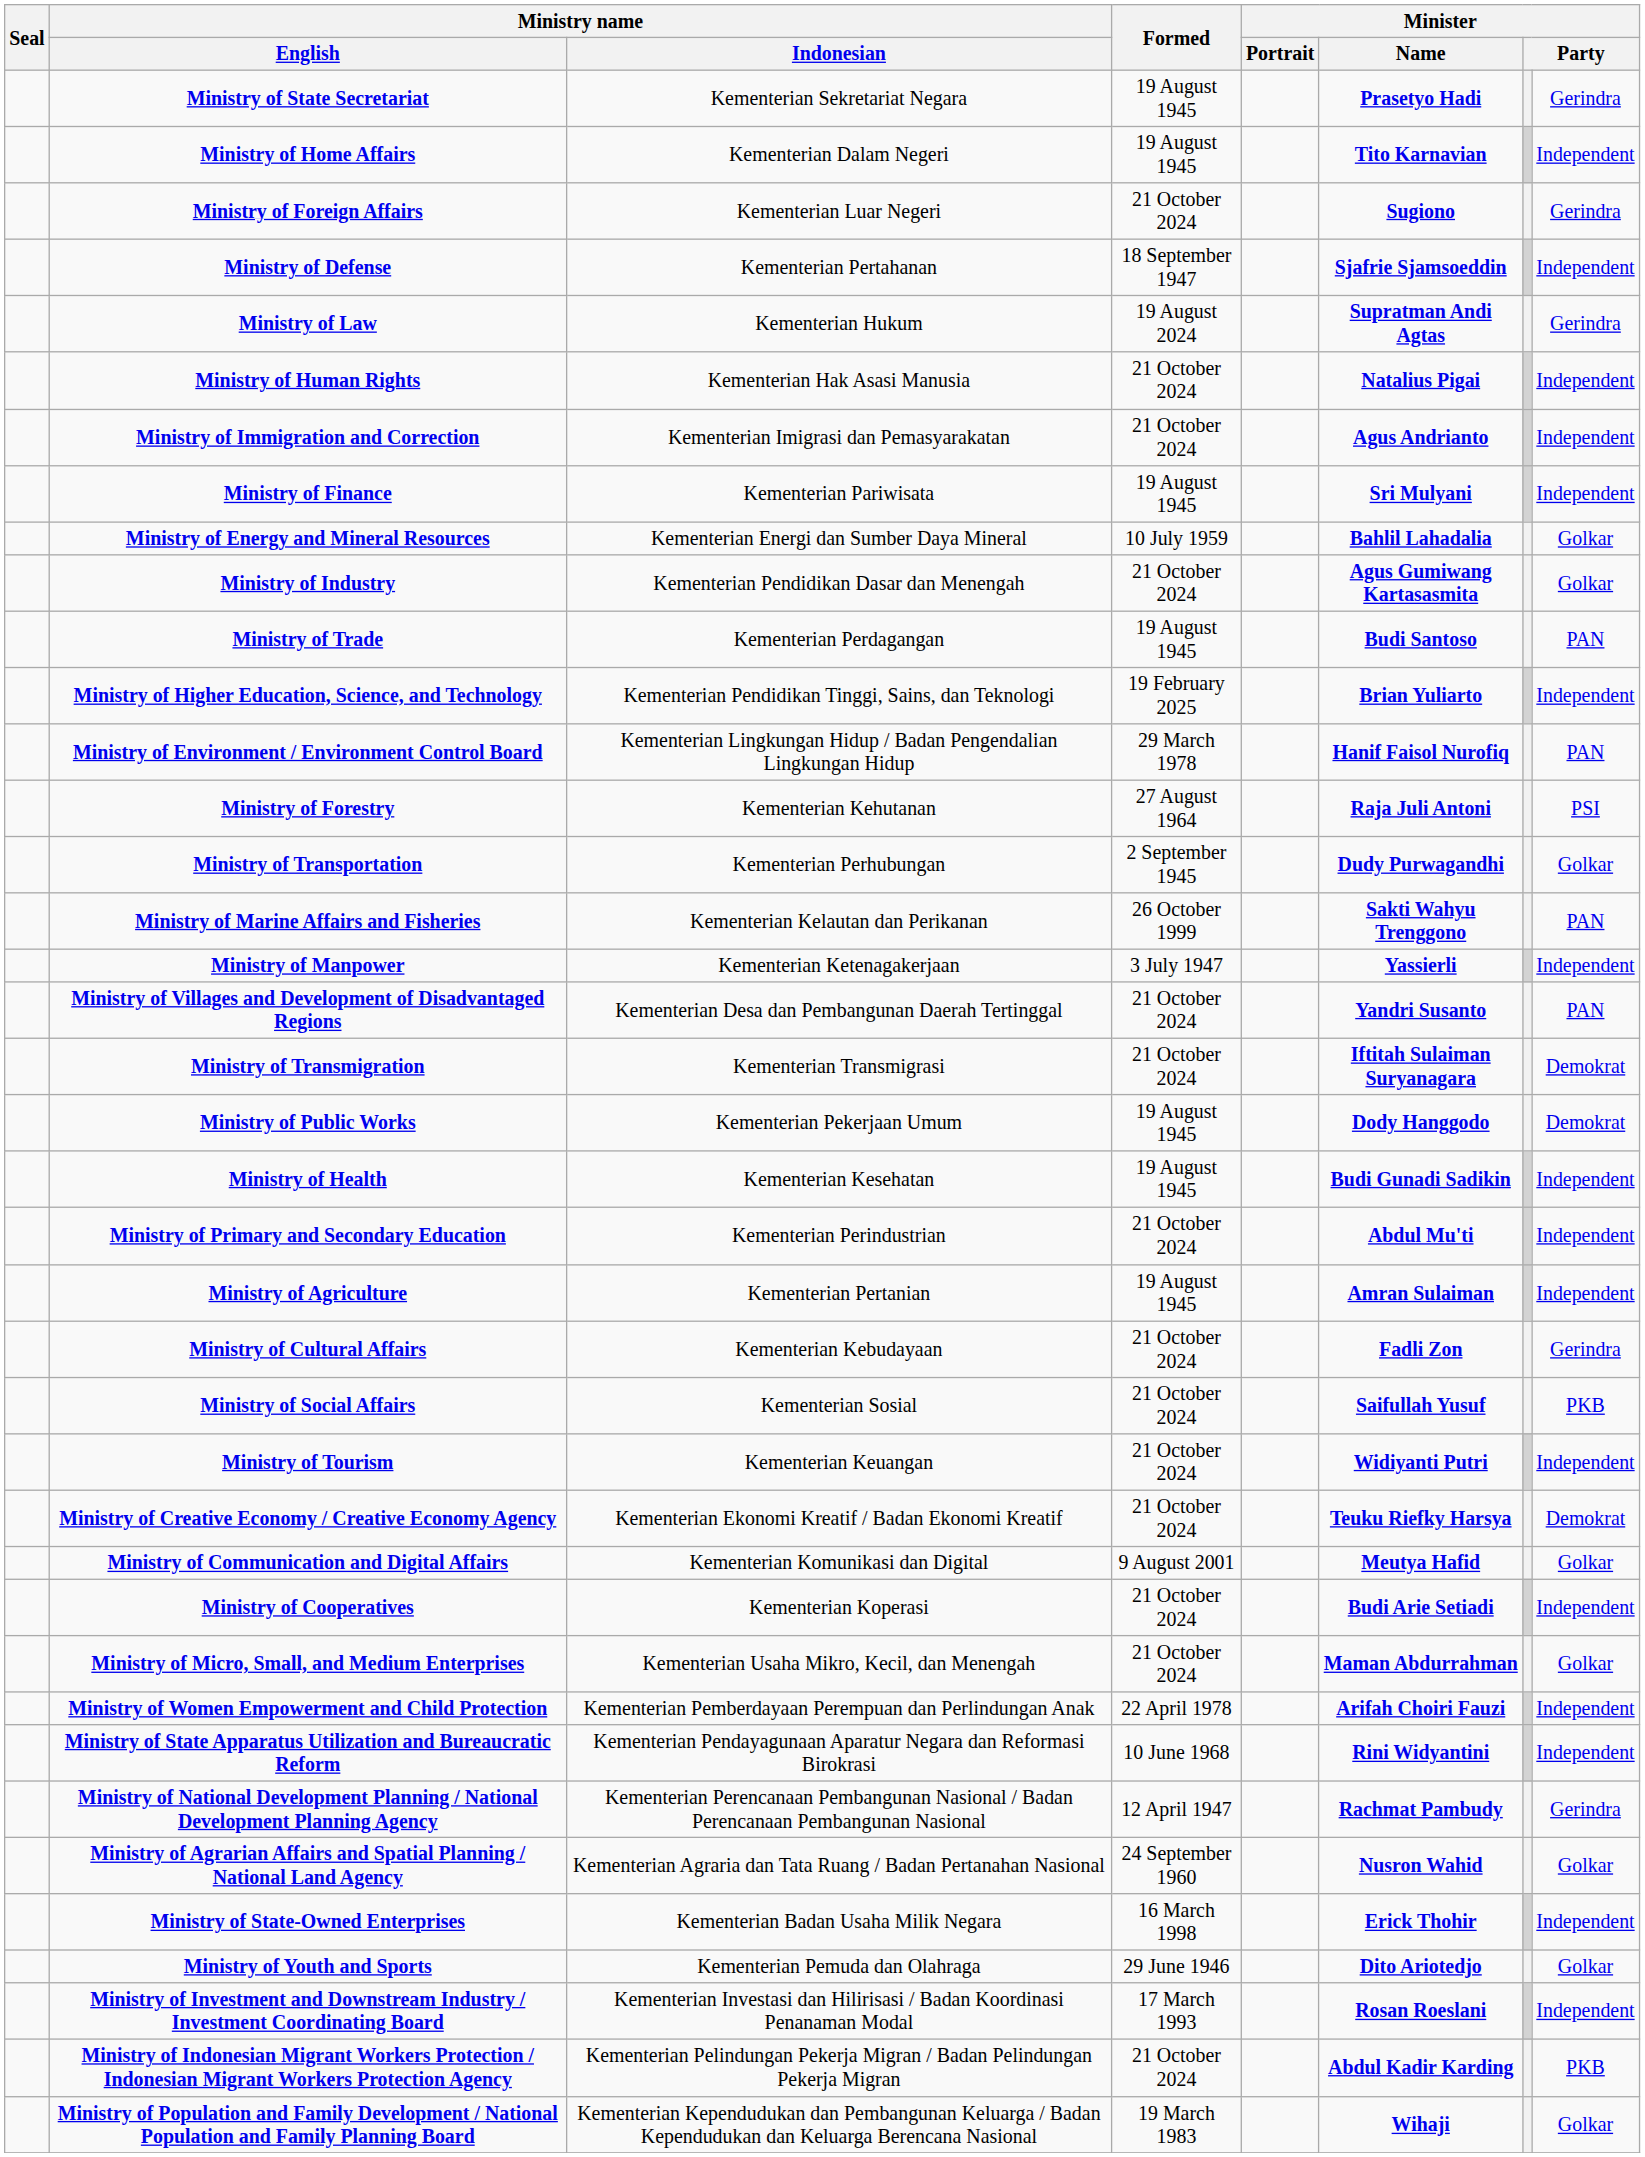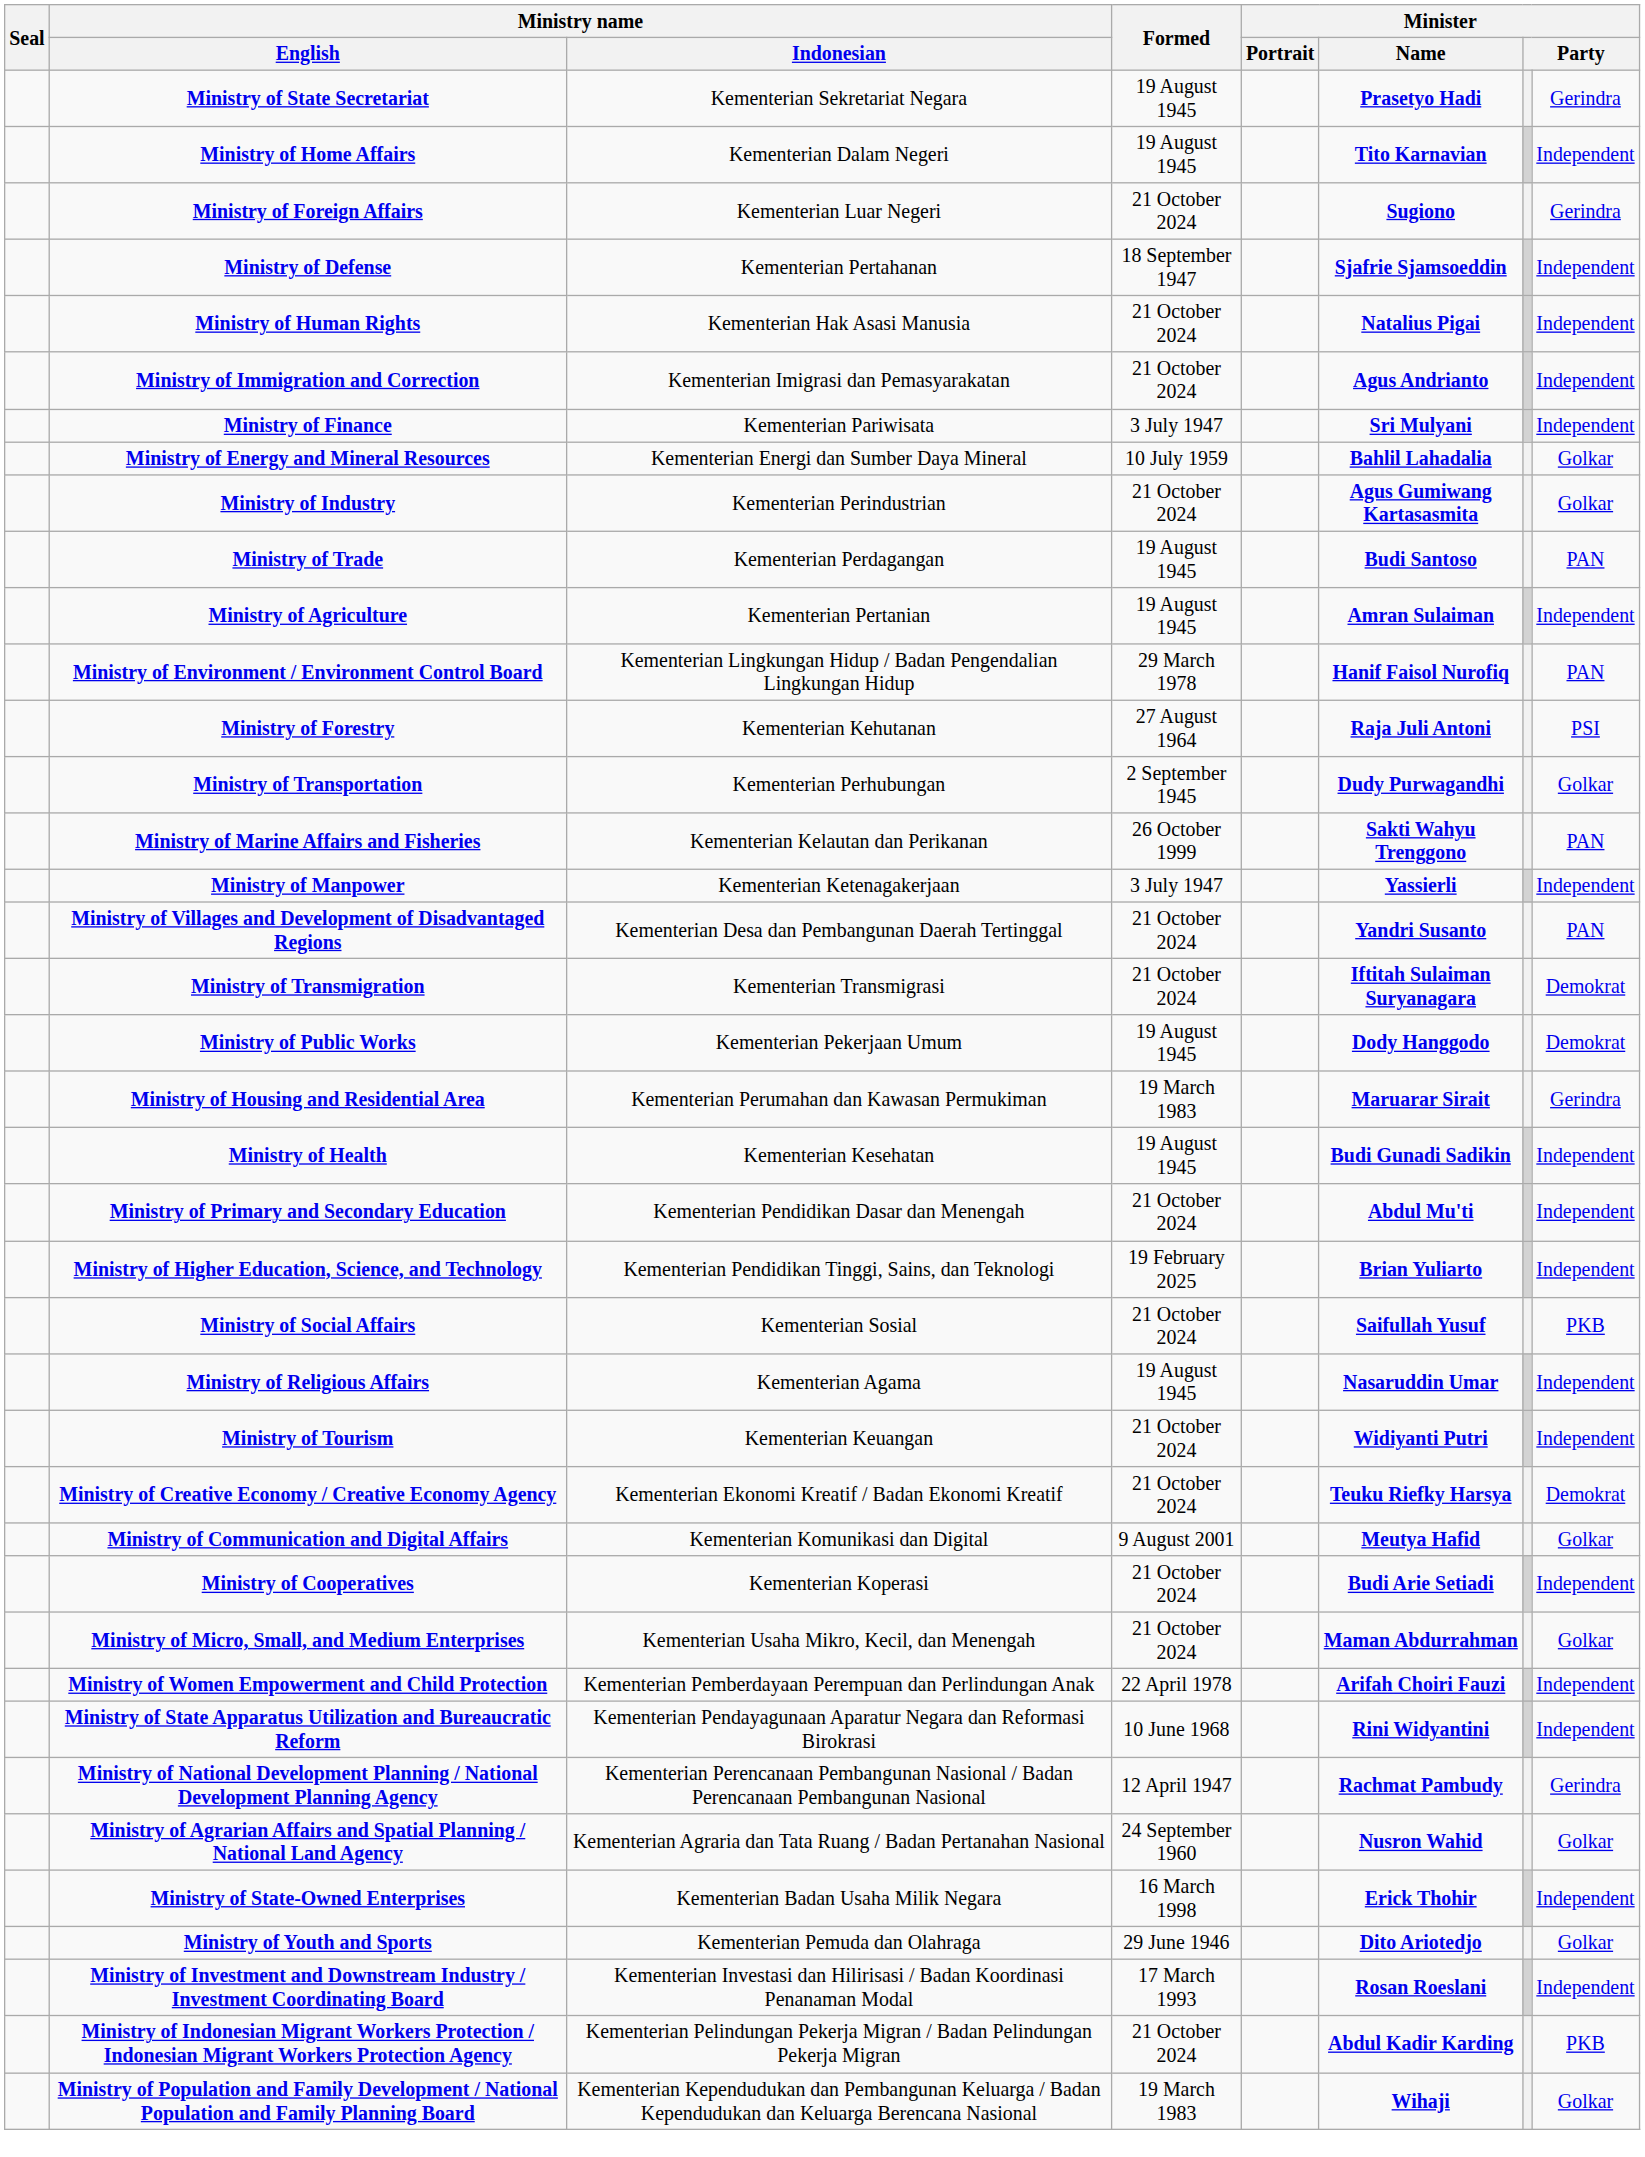- row: (308, 324)
(1176, 493) 19 August 1945 -> (1176, 425) 3 July 1947
(839, 582) Kementerian Pendidikan Dasar dan Menengah -> (839, 502) Kementerian Perindustrian
rows swapped: (308, 1292) <-> (308, 695)
+ row: (308, 1099)
(839, 1236) Kementerian Perindustrian -> (839, 1212) Kementerian Pendidikan Dasar dan Menengah
- row: (308, 1348)
+ row: (308, 1381)
